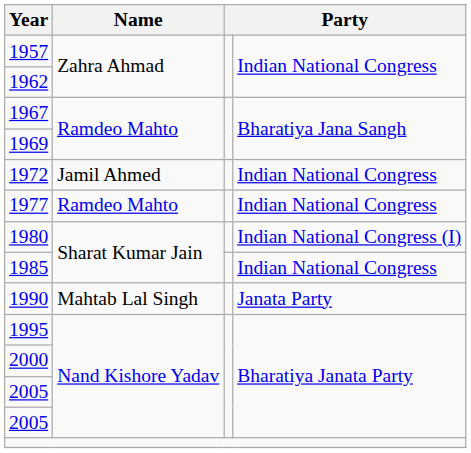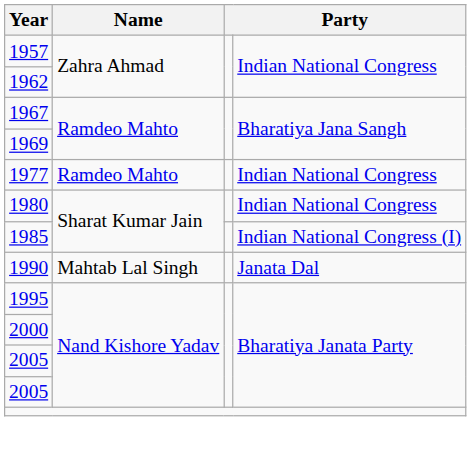- row: (29, 174)
(349, 236) Indian National Congress (I) -> (337, 205) Indian National Congress
(337, 267) Indian National Congress -> (349, 236) Indian National Congress (I)
(285, 298) Janata Party -> (278, 267) Janata Dal
